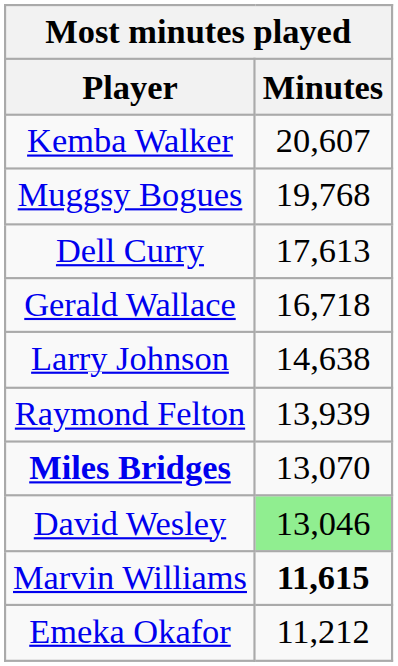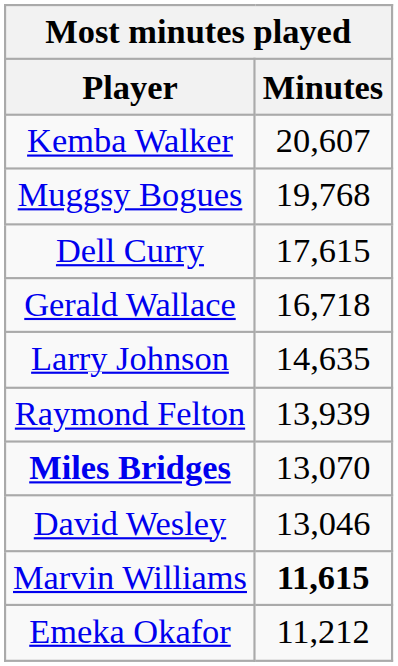(323, 250) 17,613 -> (323, 250) 17,615
(323, 359) 14,638 -> (323, 359) 14,635
(323, 522) lightgreen background -> (323, 522) no background
